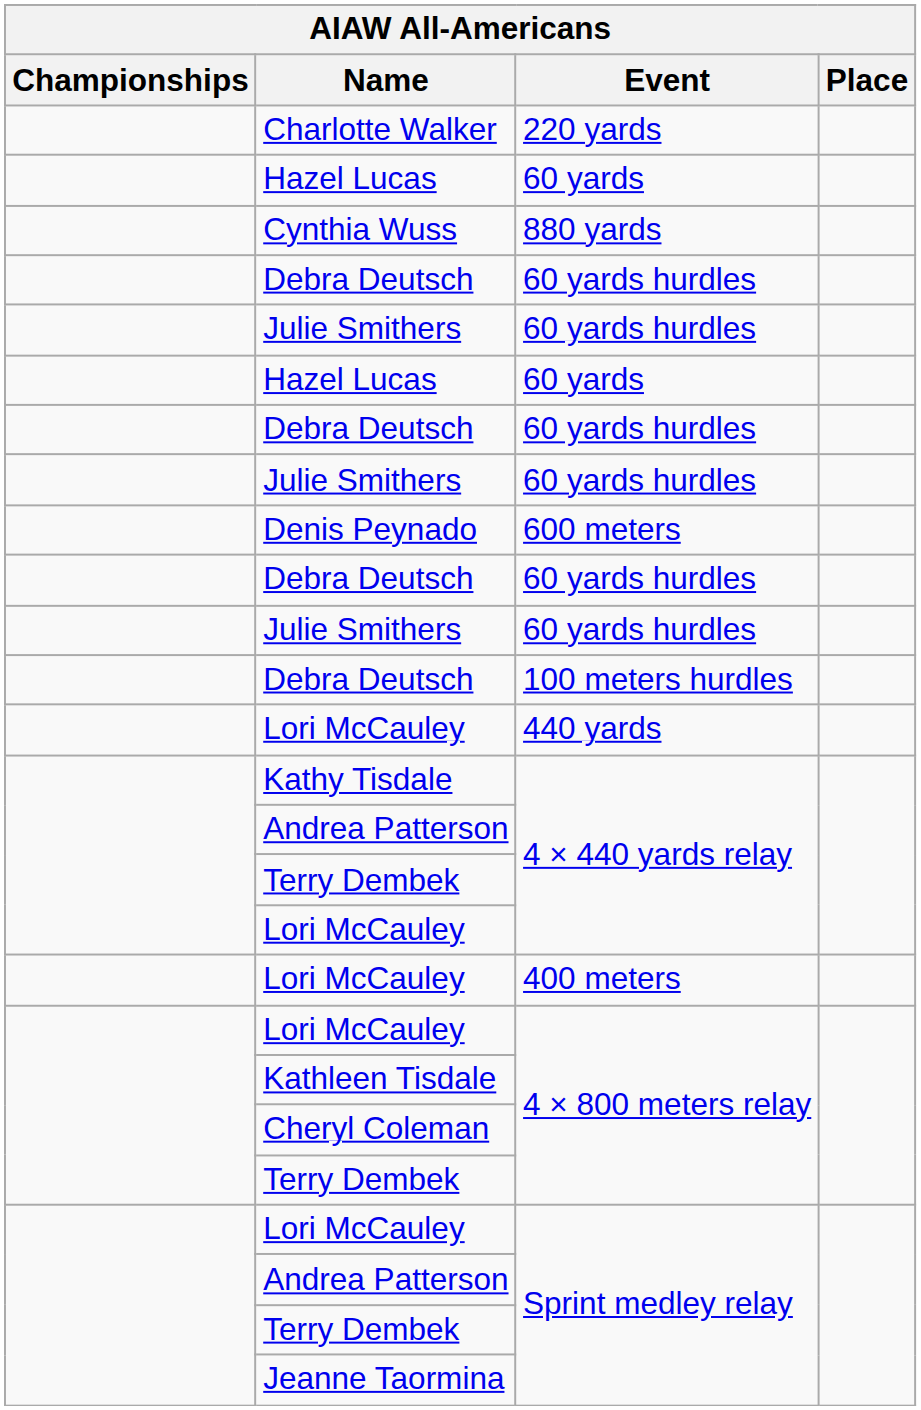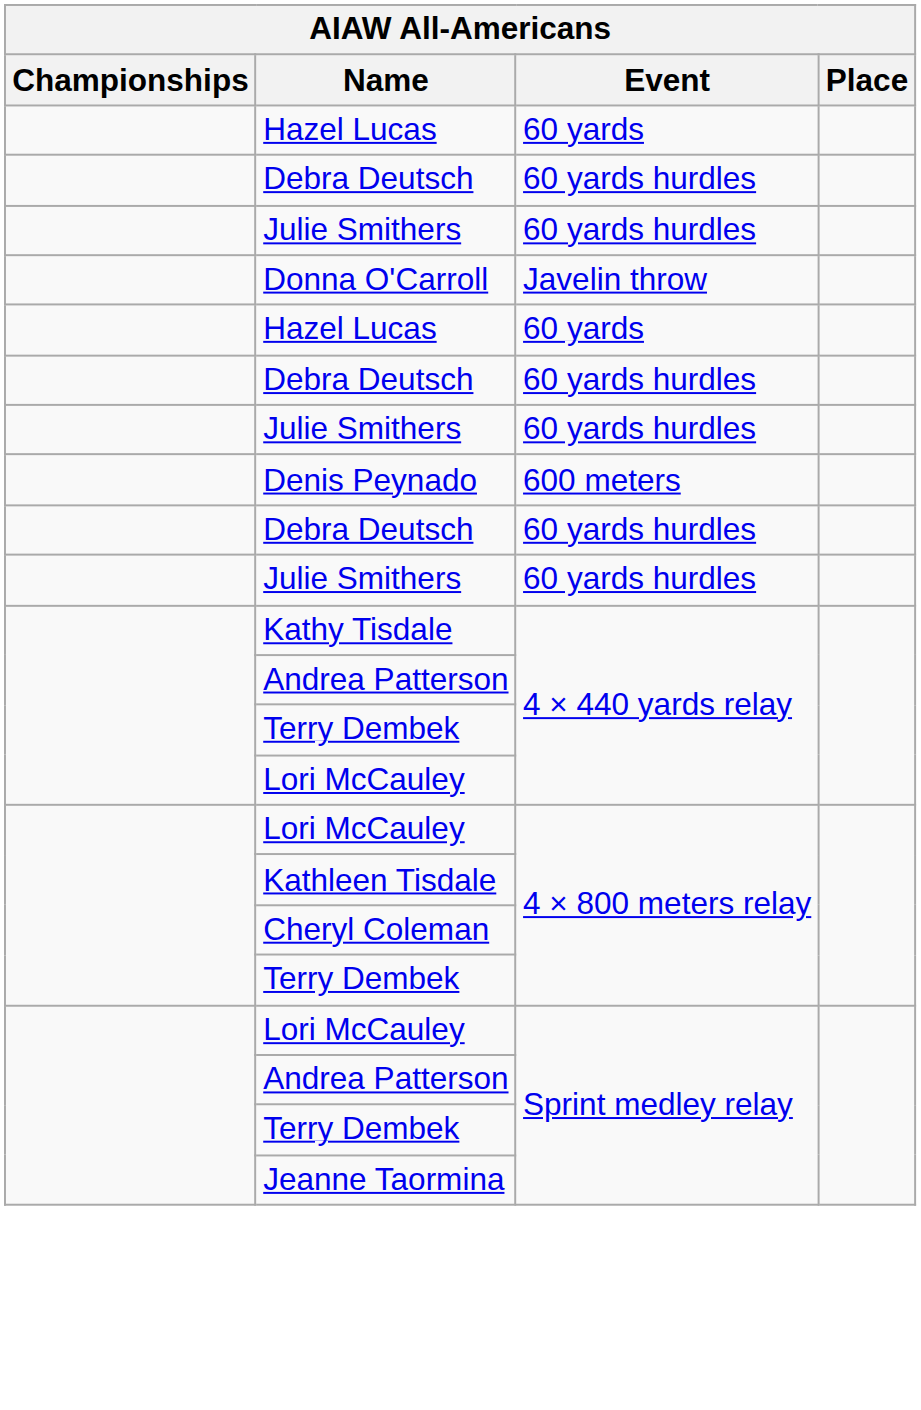- row: (380, 129)
- row: (360, 229)
+ row: (376, 279)
- row: (368, 679)
- row: (364, 729)
- row: (364, 979)
